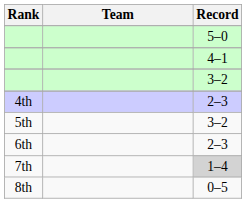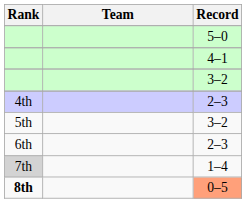(23, 166) no background -> (23, 166) lightgrey background
(217, 166) lightgrey background -> (217, 166) no background
(23, 187) normal -> (23, 187) bold
(217, 187) no background -> (217, 187) lightsalmon background
